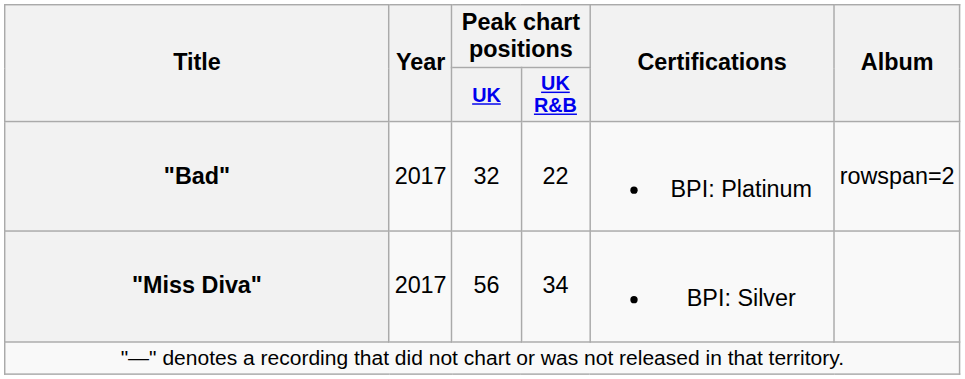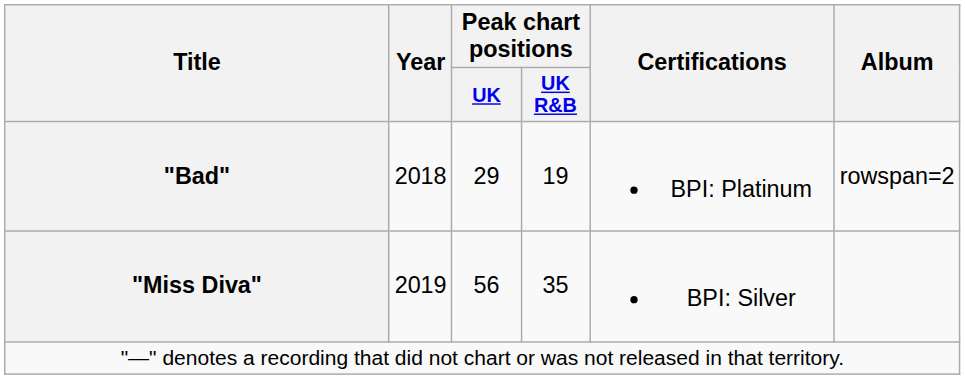(421, 176) 2017 -> (421, 176) 2018
(486, 176) 32 -> (486, 176) 29
(555, 176) 22 -> (555, 176) 19
(421, 286) 2017 -> (421, 286) 2019
(555, 286) 34 -> (555, 286) 35
